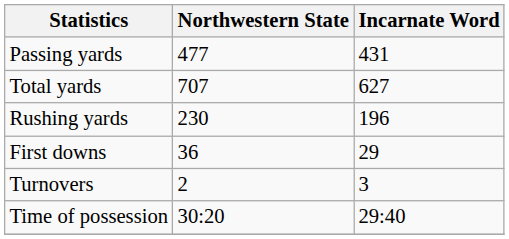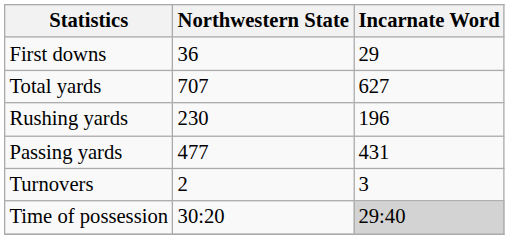rows swapped: (58, 151) <-> (66, 53)
(382, 217) no background -> (382, 217) lightgrey background
